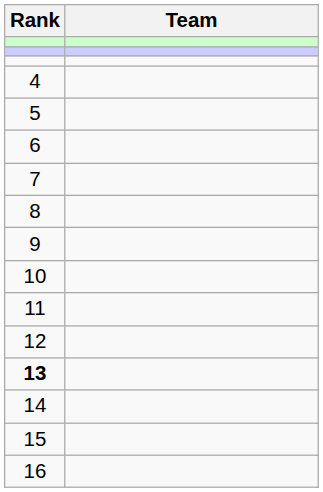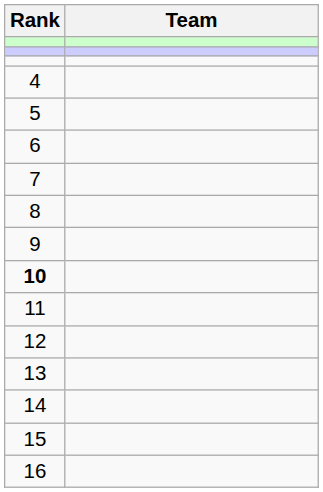(35, 276) normal -> (35, 276) bold
(35, 373) bold -> (35, 373) normal
